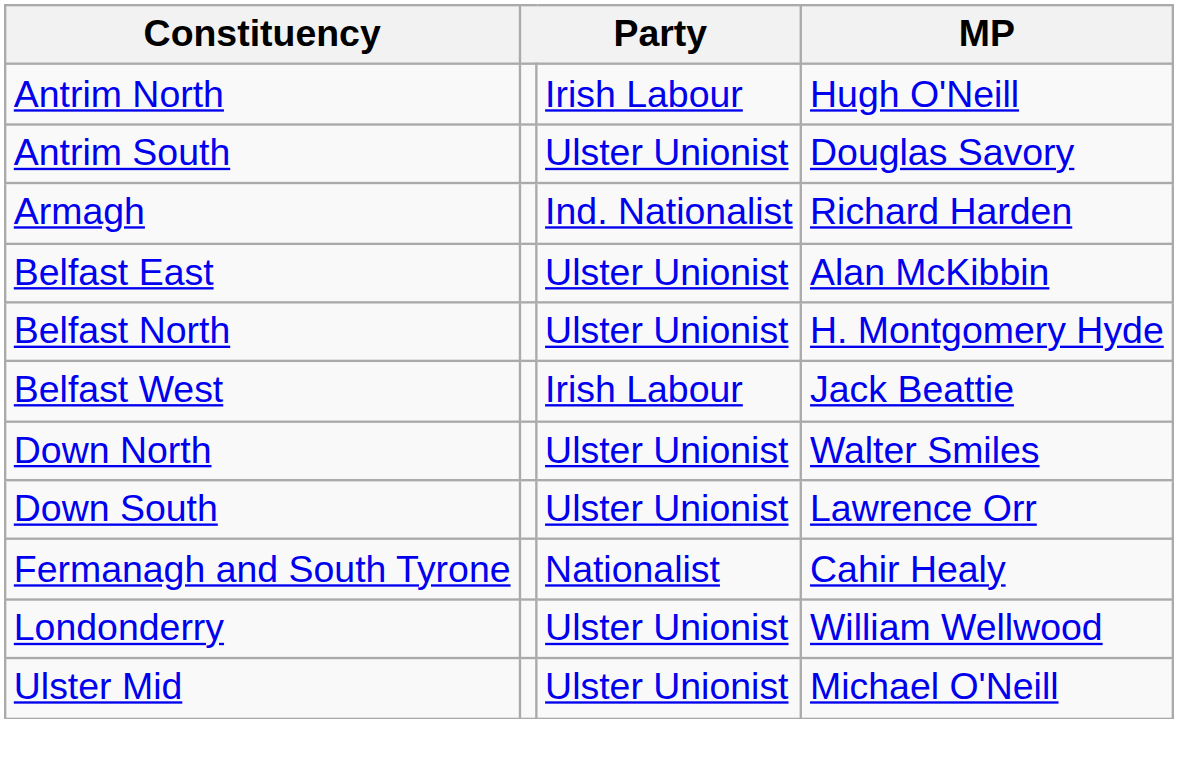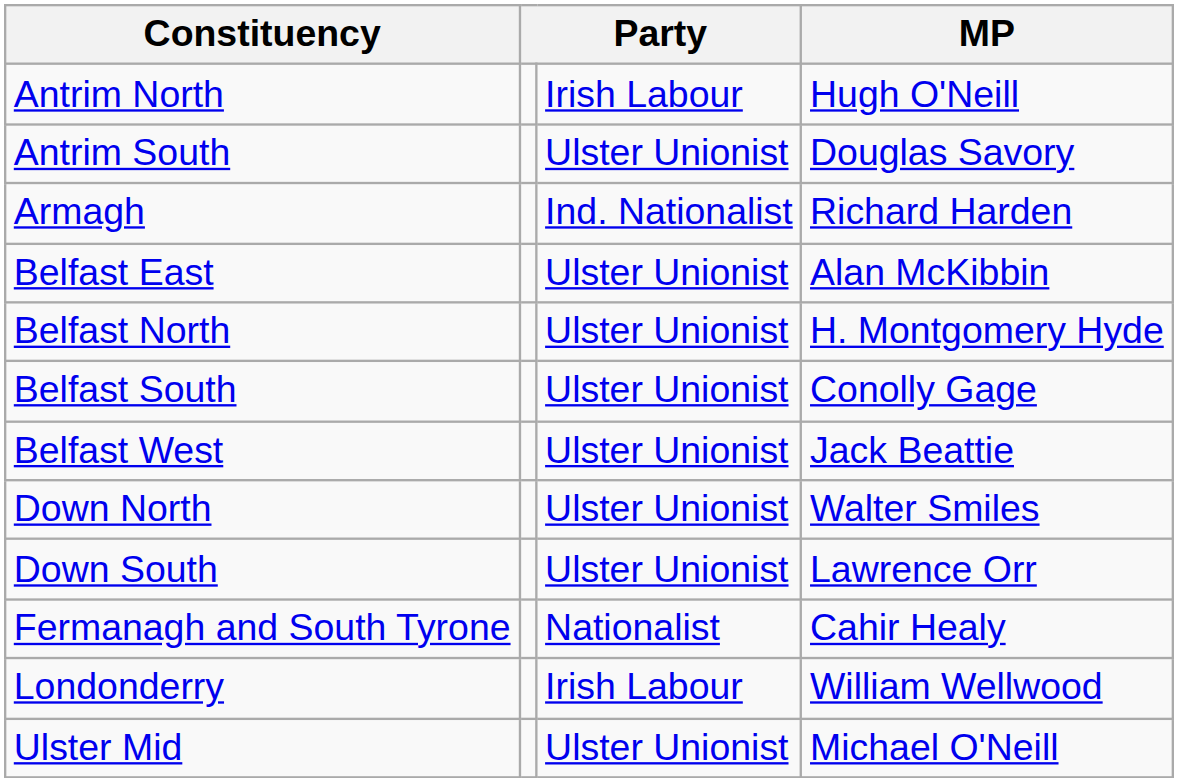+ row: (125, 390)
(644, 390) Irish Labour -> (667, 449) Ulster Unionist
(667, 627) Ulster Unionist -> (644, 687) Irish Labour
